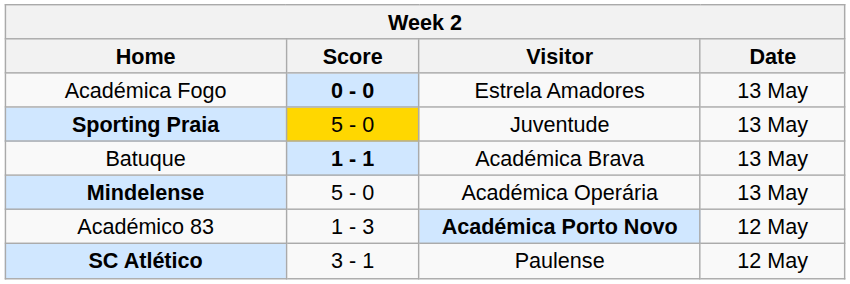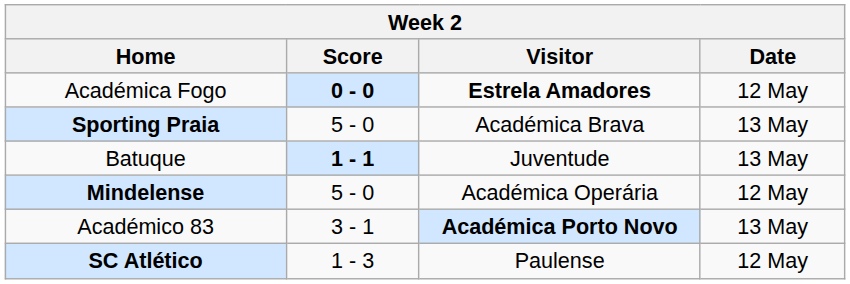(560, 90) normal -> (560, 90) bold
(773, 90) 13 May -> (773, 90) 12 May
(353, 124) gold background -> (353, 124) no background
(560, 124) Juventude -> (560, 124) Académica Brava
(560, 159) Académica Brava -> (560, 159) Juventude
(773, 193) 13 May -> (773, 193) 12 May
(353, 227) 1 - 3 -> (353, 227) 3 - 1
(773, 227) 12 May -> (773, 227) 13 May
(353, 261) 3 - 1 -> (353, 261) 1 - 3
